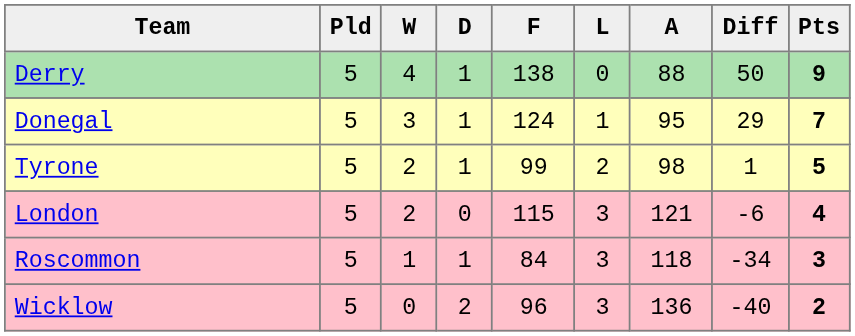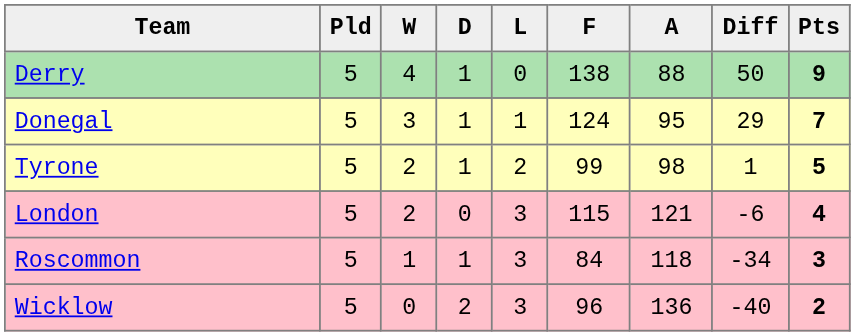columns swapped: (603, 28) <-> (534, 28)
